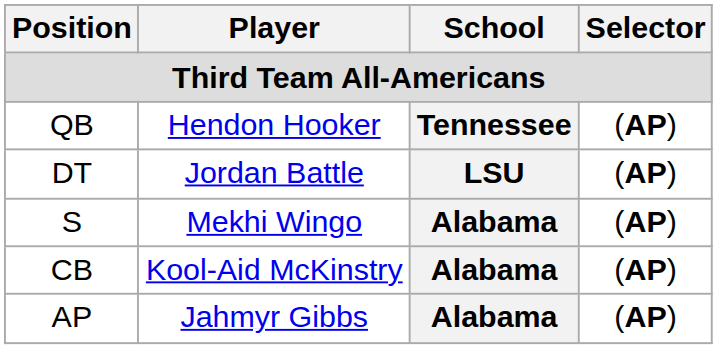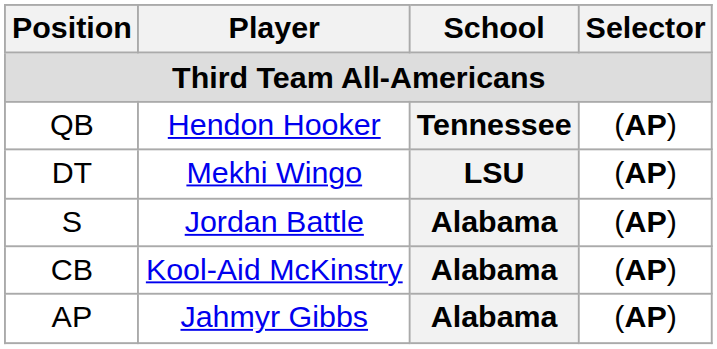(274, 173) Jordan Battle -> (274, 173) Mekhi Wingo
(274, 221) Mekhi Wingo -> (274, 221) Jordan Battle
